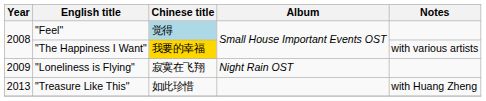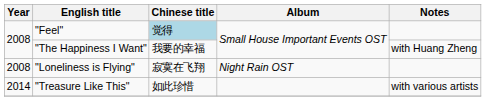(178, 49) gold background -> (178, 49) no background
(435, 49) with various artists -> (434, 49) with Huang Zheng
(19, 68) 2009 -> (19, 68) 2008
(19, 86) 2013 -> (19, 86) 2014
(434, 86) with Huang Zheng -> (435, 86) with various artists
